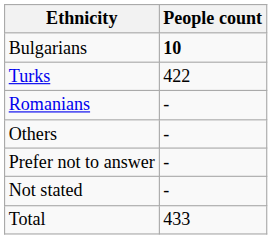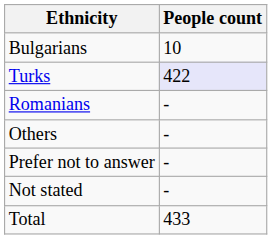(172, 47) bold -> (172, 47) normal
(177, 76) no background -> (177, 76) lavender background
